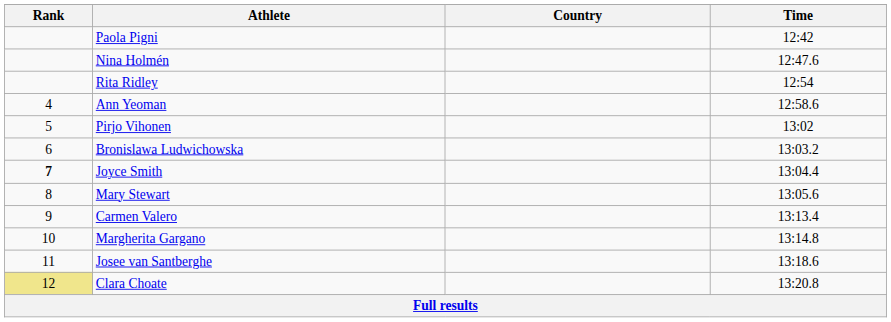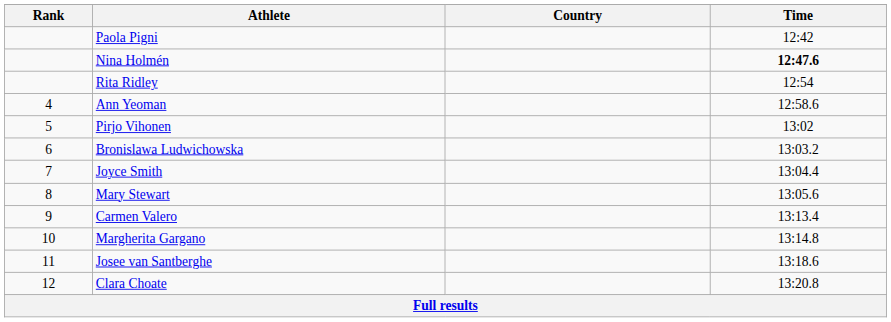(798, 60) normal -> (798, 60) bold
(49, 171) bold -> (49, 171) normal
(49, 283) khaki background -> (49, 283) no background
